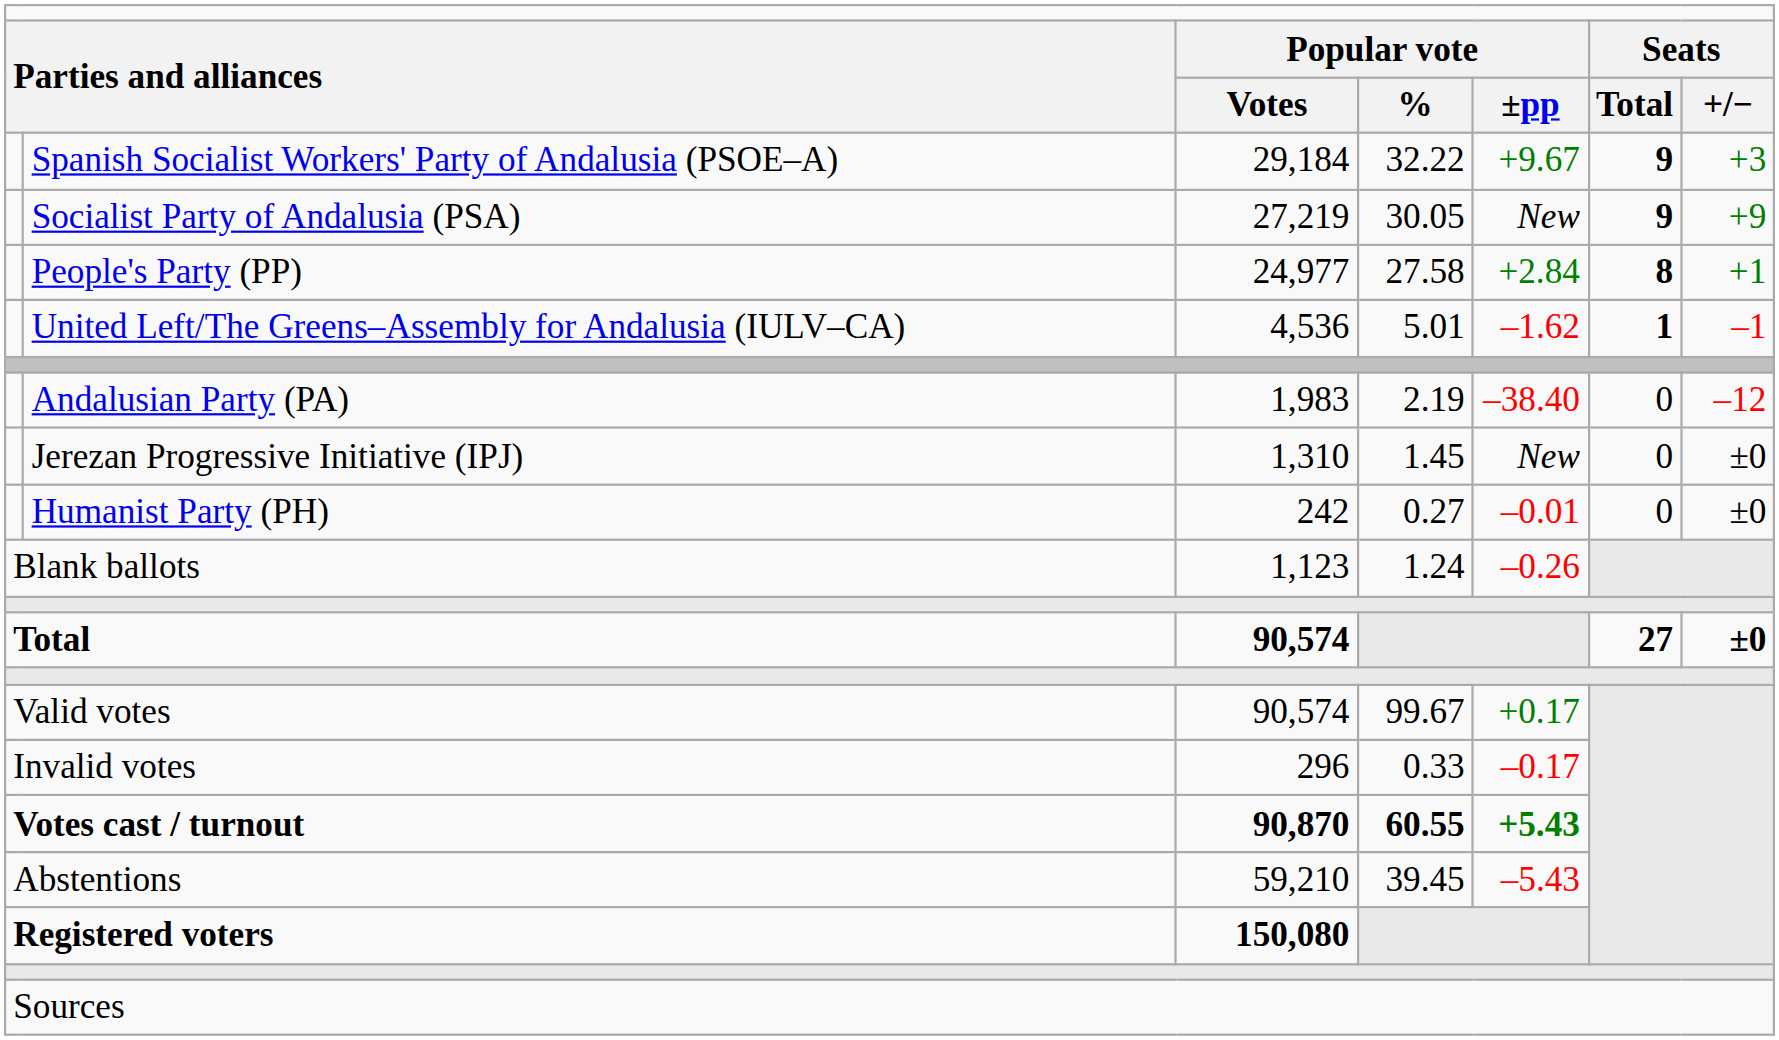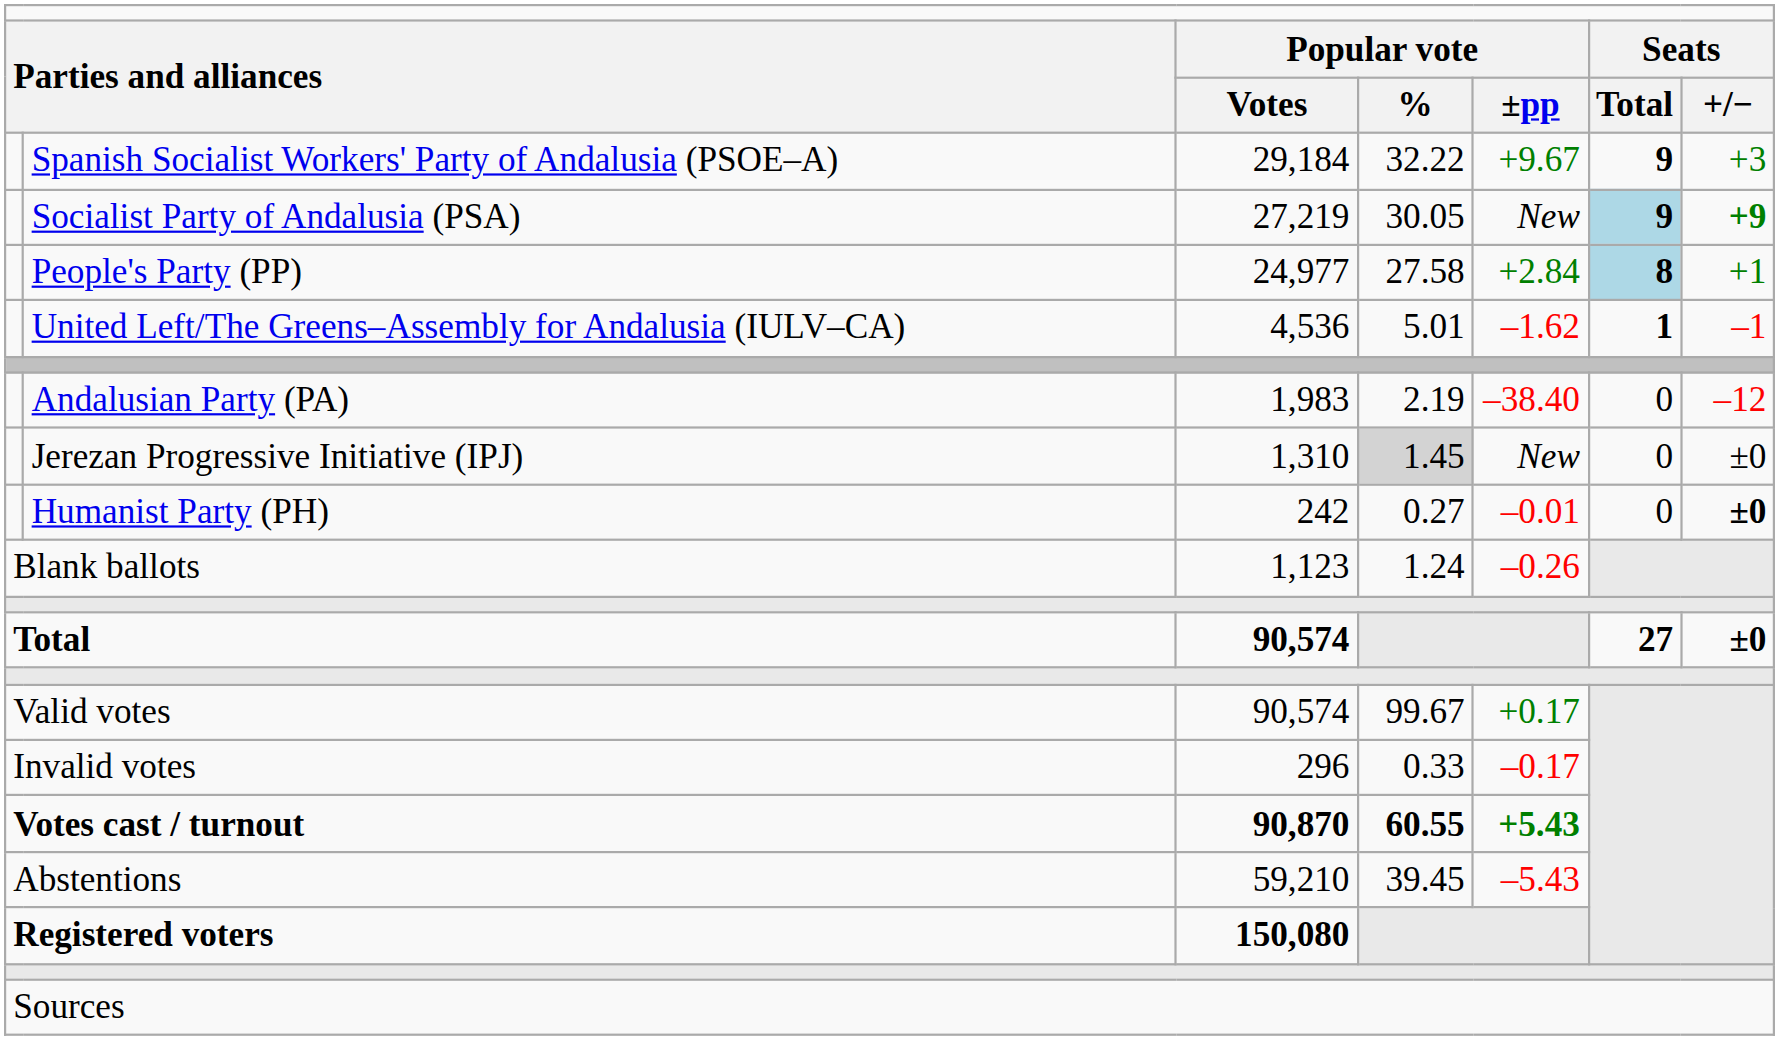(1664, 216) no background -> (1664, 216) lightblue background
(1748, 216) normal -> (1748, 216) bold
(1664, 271) no background -> (1664, 271) lightblue background
(1434, 455) no background -> (1434, 455) lightgrey background
(1748, 511) normal -> (1748, 511) bold
